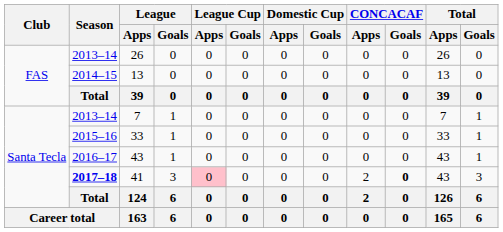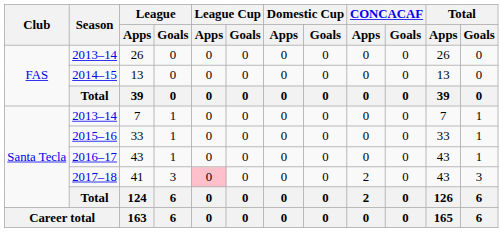(95, 177) bold -> (95, 177) normal
(406, 177) bold -> (406, 177) normal
